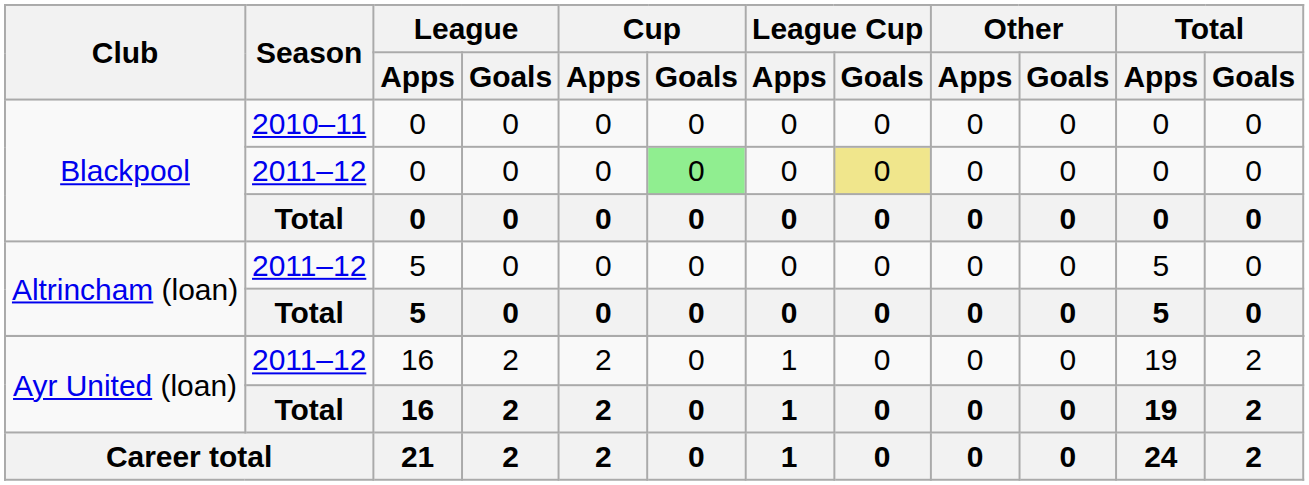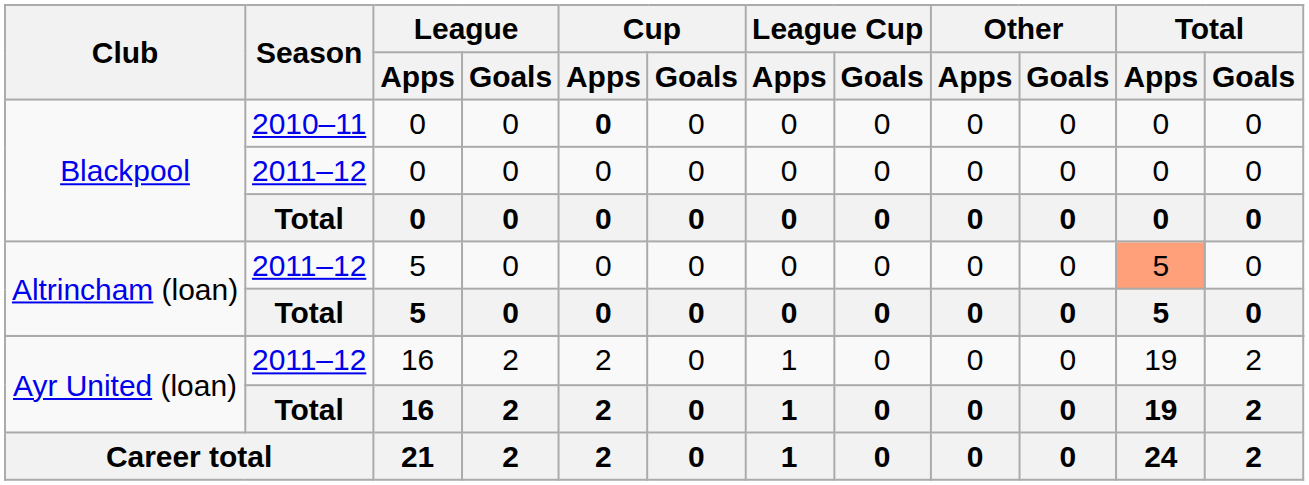(603, 124) normal -> (603, 124) bold
(696, 171) lightgreen background -> (696, 171) no background
(882, 171) khaki background -> (882, 171) no background
(1161, 266) no background -> (1161, 266) lightsalmon background
